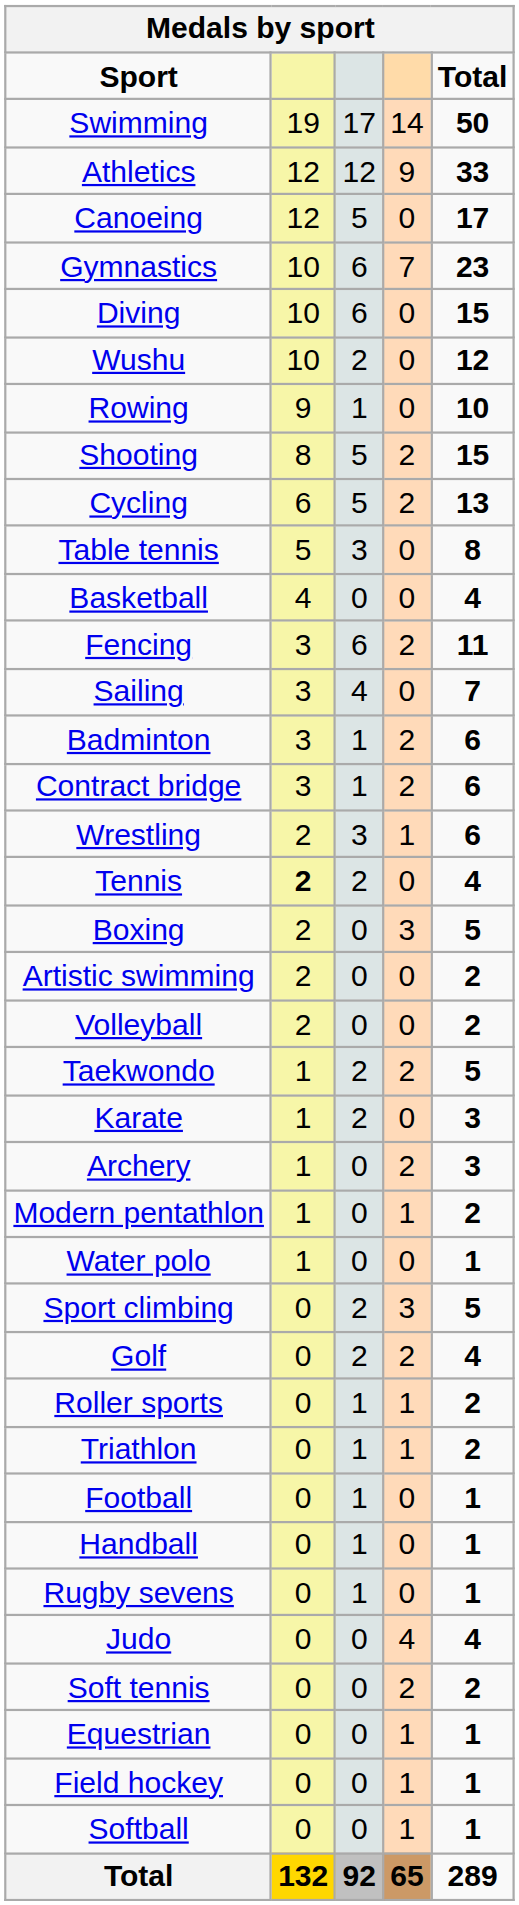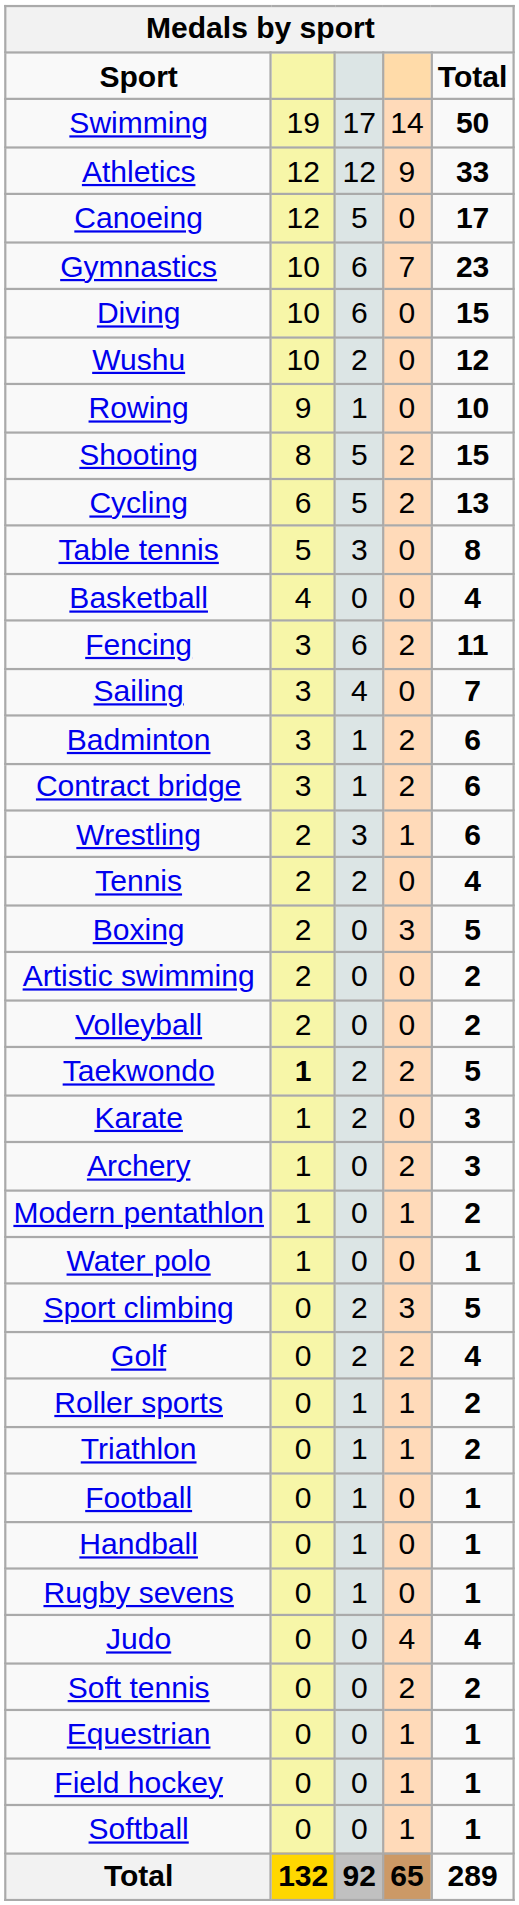(303, 882) bold -> (303, 882) normal
(303, 1071) normal -> (303, 1071) bold
